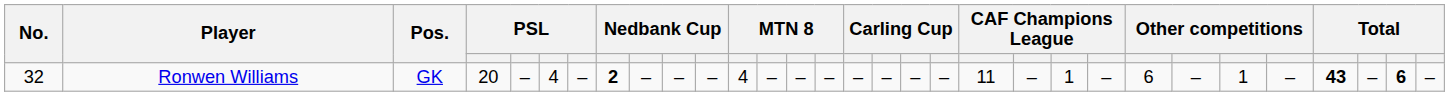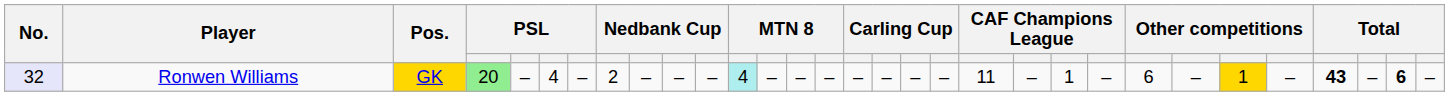(34, 76) no background -> (34, 76) lavender background
(430, 76) no background -> (430, 76) gold background
(488, 76) no background -> (488, 76) lightgreen background
(613, 76) bold -> (613, 76) normal
(743, 76) no background -> (743, 76) paleturquoise background
(1243, 76) no background -> (1243, 76) gold background
